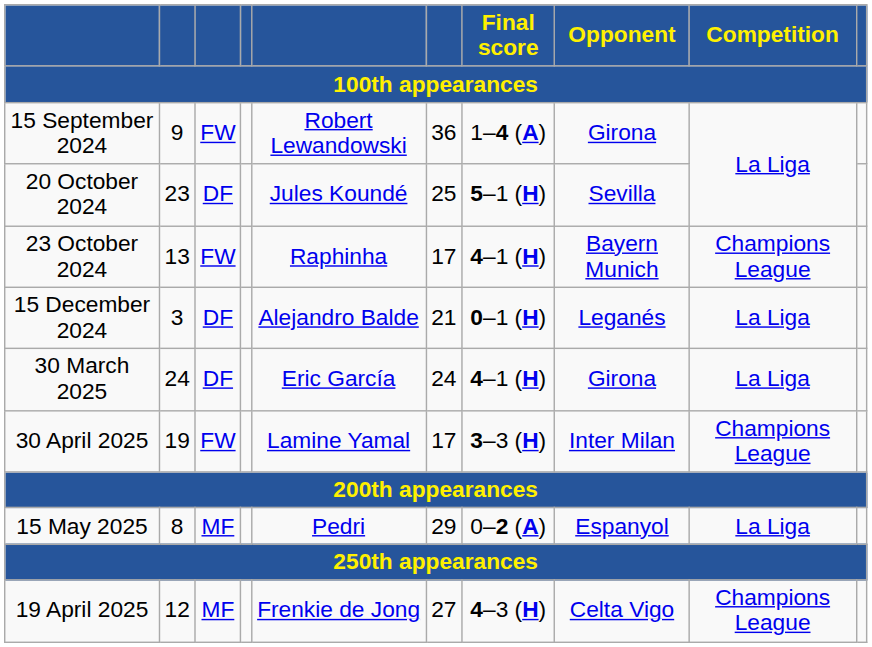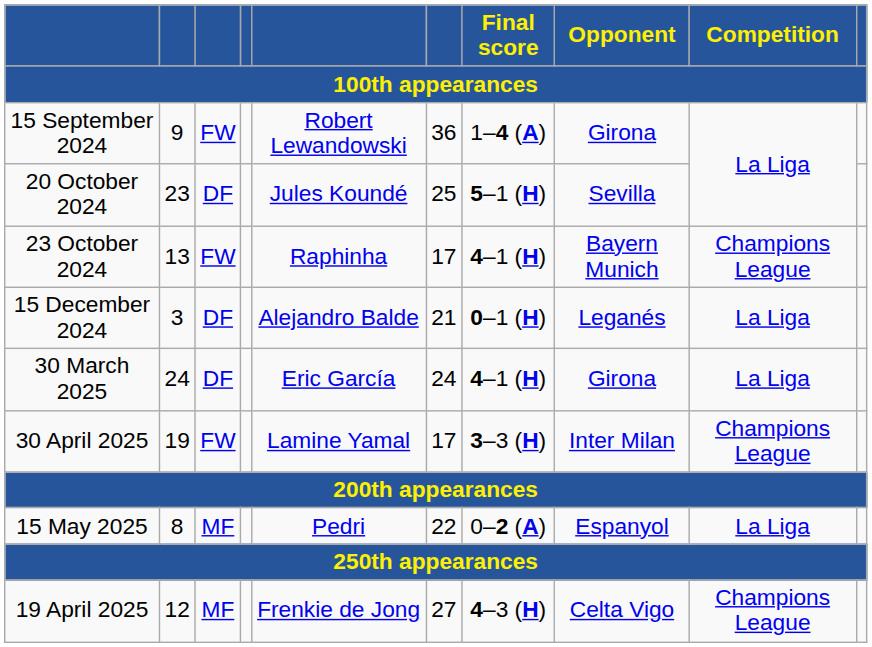(444, 525) 29 -> (444, 525) 22
